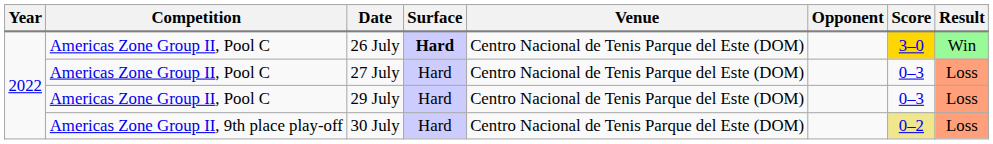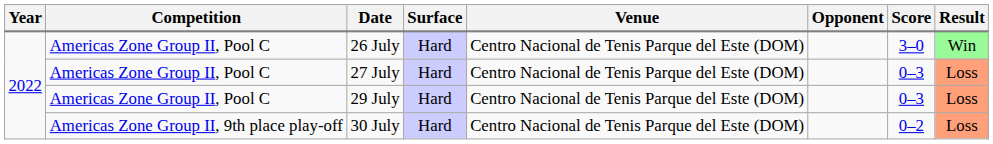(435, 45) bold -> (435, 45) normal
(911, 45) gold background -> (911, 45) no background
(911, 125) khaki background -> (911, 125) no background
